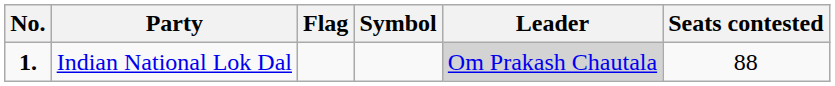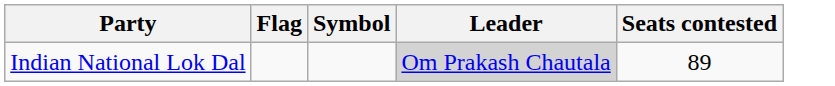- column: (28, 23)
(746, 61) 88 -> (699, 61) 89
